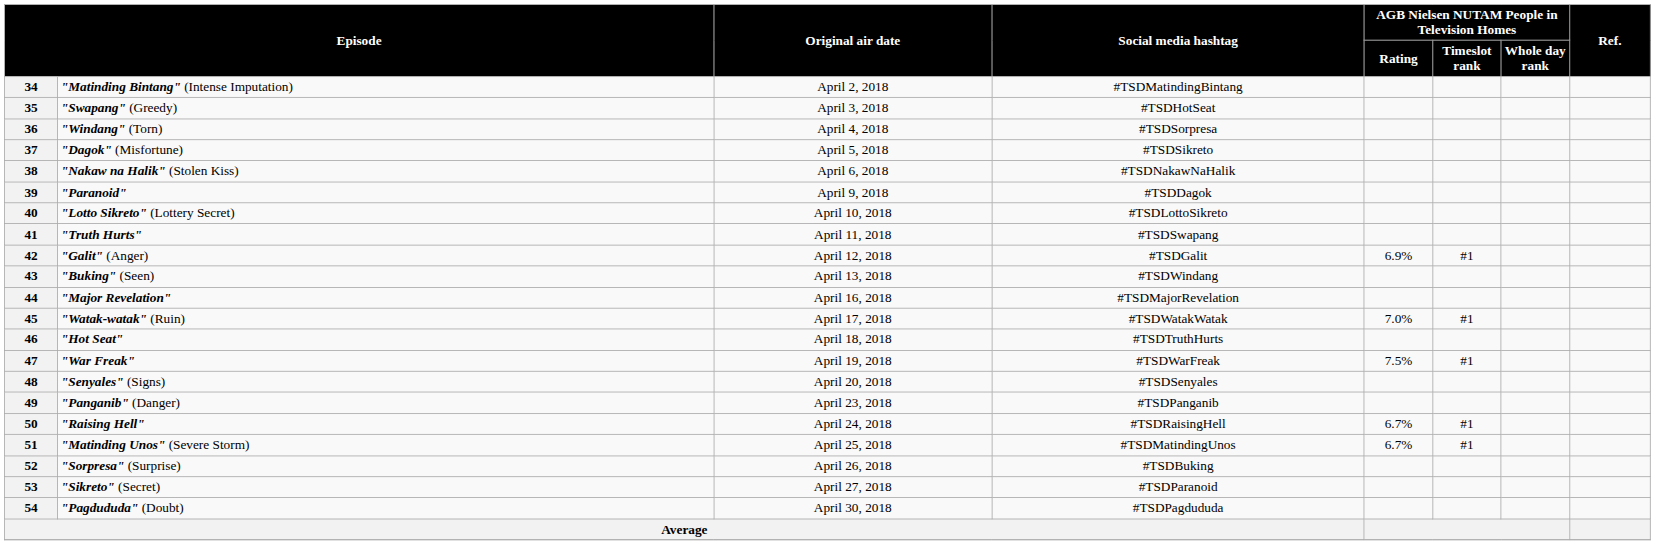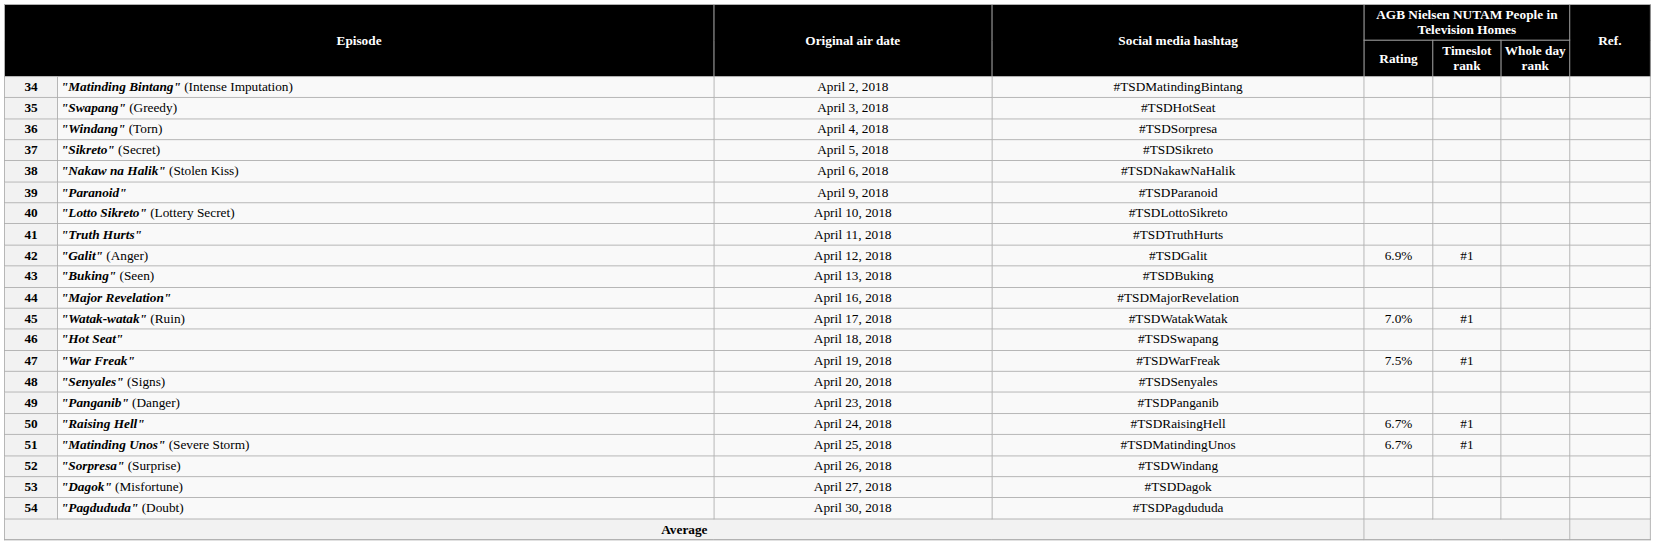(122, 150) "Dagok" (Misfortune) -> (110, 150) "Sikreto" (Secret)
(1178, 192) #TSDDagok -> (1178, 192) #TSDParanoid
(1178, 234) #TSDSwapang -> (1178, 234) #TSDTruthHurts
(1178, 276) #TSDWindang -> (1178, 276) #TSDBuking
(1178, 339) #TSDTruthHurts -> (1178, 339) #TSDSwapang
(1178, 466) #TSDBuking -> (1178, 466) #TSDWindang
(110, 487) "Sikreto" (Secret) -> (122, 487) "Dagok" (Misfortune)
(1178, 487) #TSDParanoid -> (1178, 487) #TSDDagok
